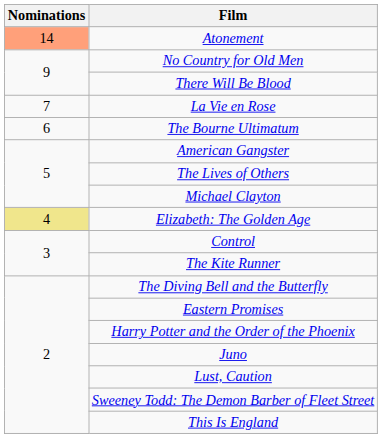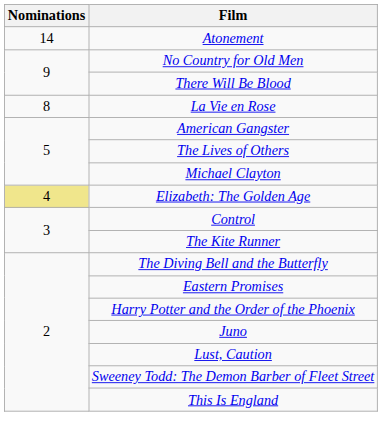(46, 38) lightsalmon background -> (46, 38) no background
(46, 106) 7 -> (46, 106) 8
- row: (233, 128)
